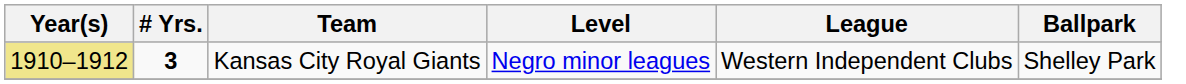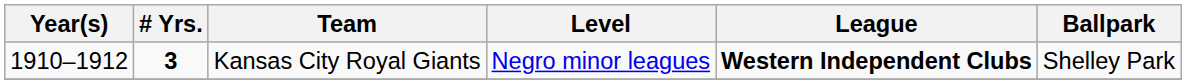(69, 61) khaki background -> (69, 61) no background
(867, 61) normal -> (876, 61) bold
